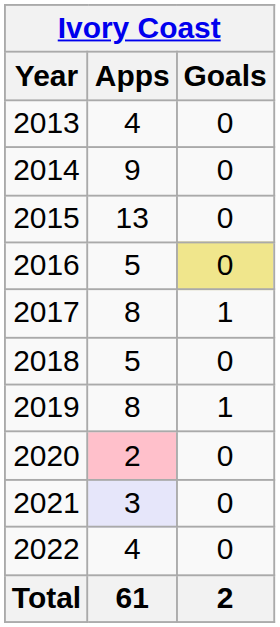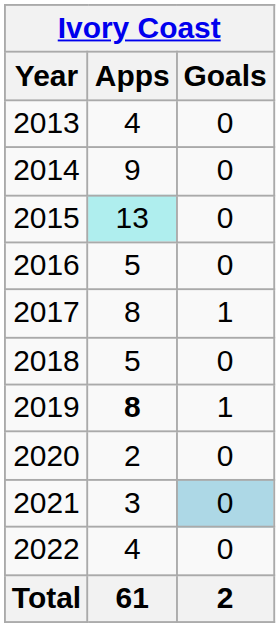(132, 218) no background -> (132, 218) paleturquoise background
(225, 265) khaki background -> (225, 265) no background
(132, 407) normal -> (132, 407) bold
(132, 455) pink background -> (132, 455) no background
(132, 502) lavender background -> (132, 502) no background
(225, 502) no background -> (225, 502) lightblue background
